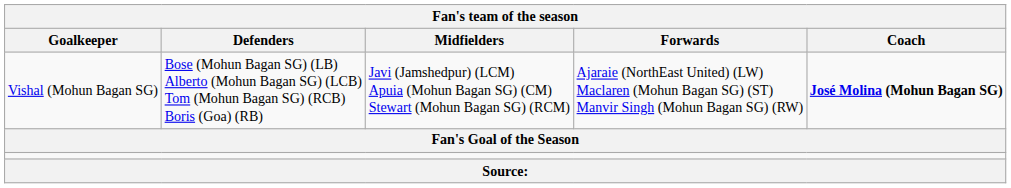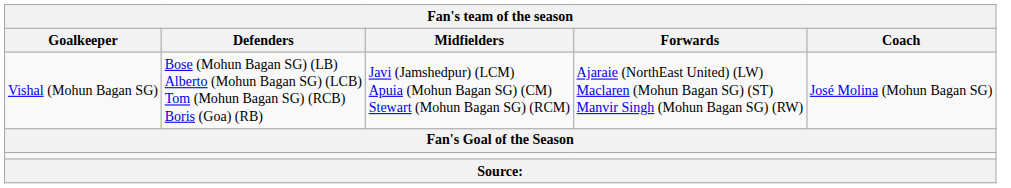(906, 90) bold -> (901, 90) normal
